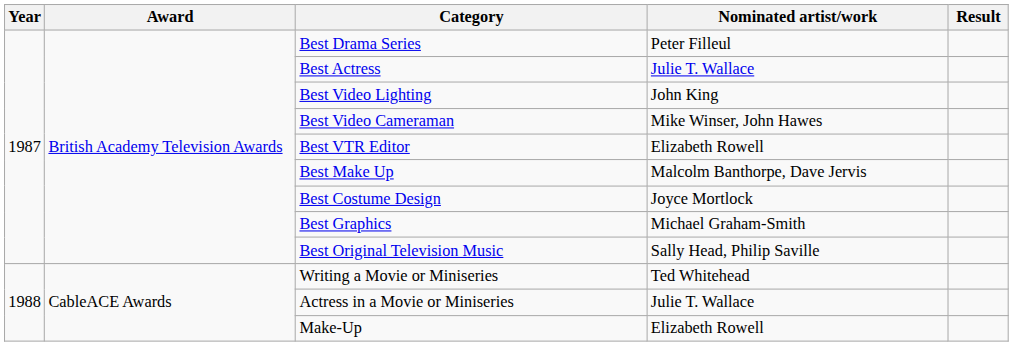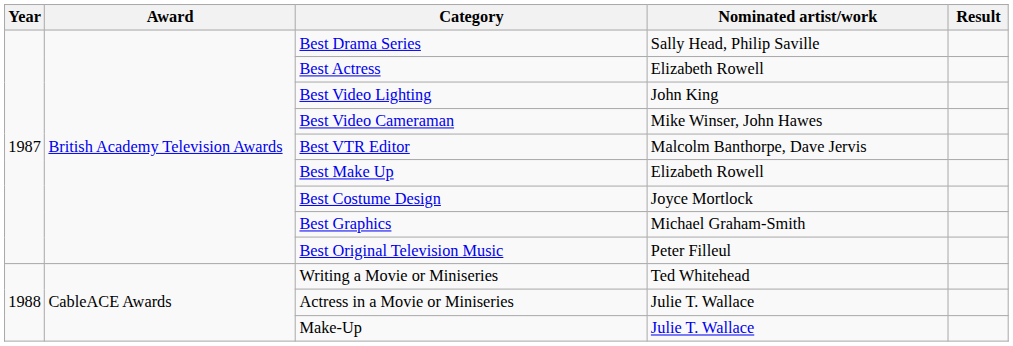(691, 43) Peter Filleul -> (735, 43) Sally Head, Philip Saville
(703, 69) Julie T. Wallace -> (707, 69) Elizabeth Rowell
(707, 146) Elizabeth Rowell -> (759, 146) Malcolm Banthorpe, Dave Jervis
(759, 172) Malcolm Banthorpe, Dave Jervis -> (707, 172) Elizabeth Rowell
(735, 250) Sally Head, Philip Saville -> (691, 250) Peter Filleul
(707, 328) Elizabeth Rowell -> (703, 328) Julie T. Wallace
